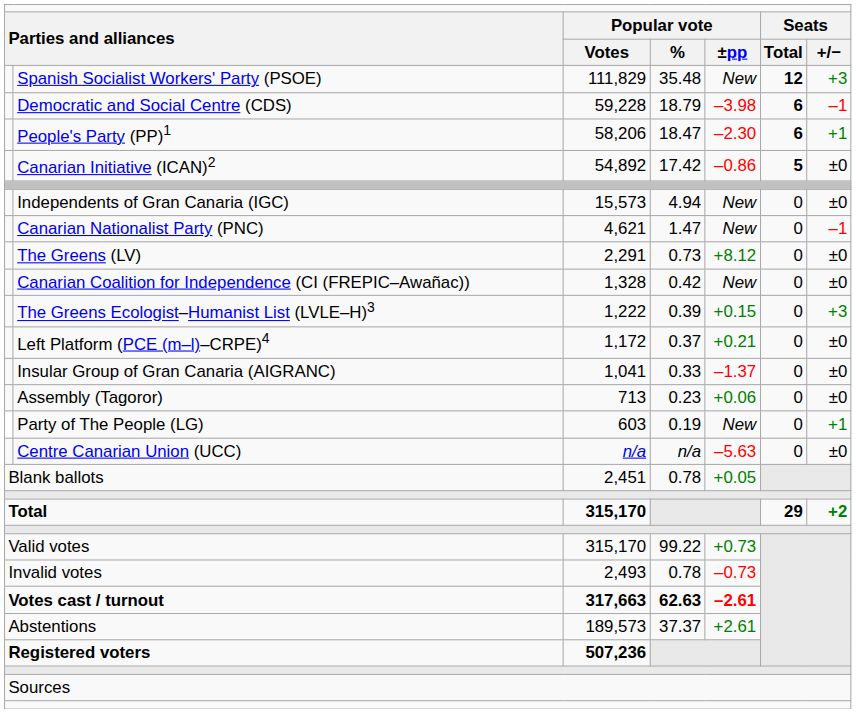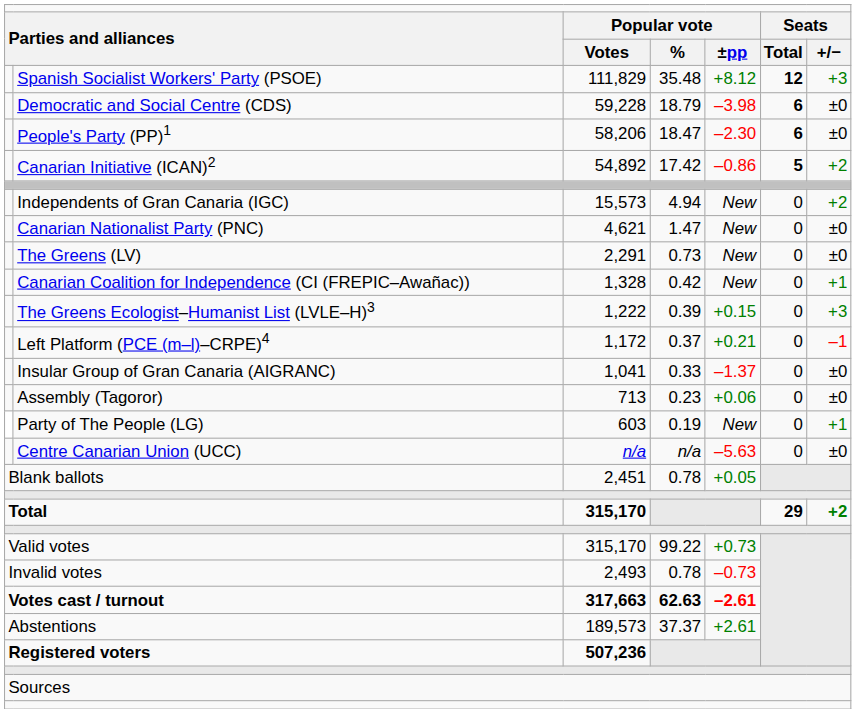(739, 78) New -> (735, 78) +8.12
(838, 105) –1 -> (838, 105) ±0
(838, 134) +1 -> (838, 134) ±0
(838, 165) ±0 -> (838, 165) +2
(838, 202) ±0 -> (838, 202) +2
(838, 228) –1 -> (838, 228) ±0
(735, 255) +8.12 -> (739, 255) New
(838, 282) ±0 -> (838, 282) +1
(838, 342) ±0 -> (838, 342) –1
